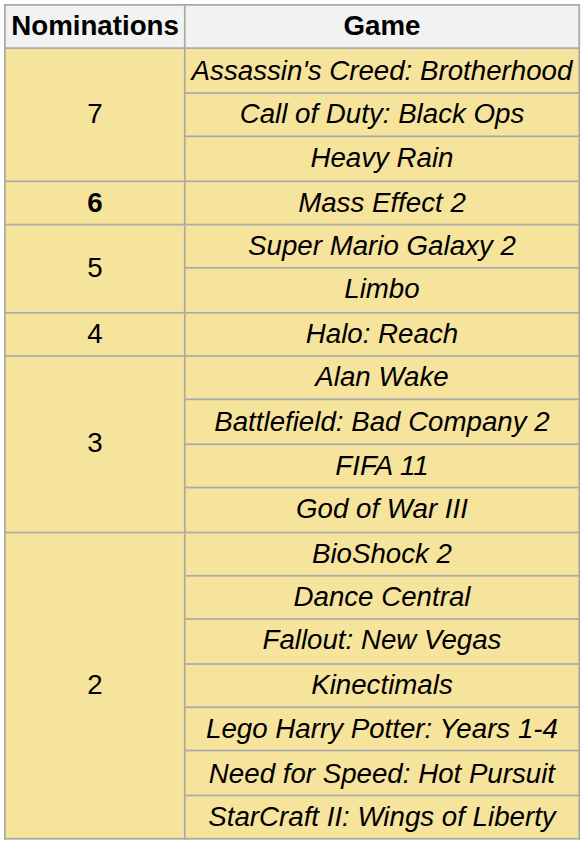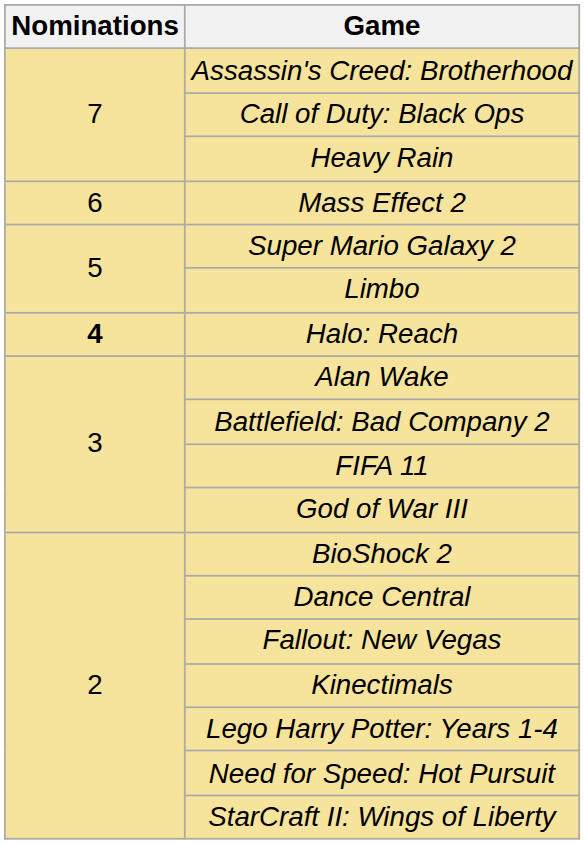(95, 202) bold -> (95, 202) normal
(95, 333) normal -> (95, 333) bold
